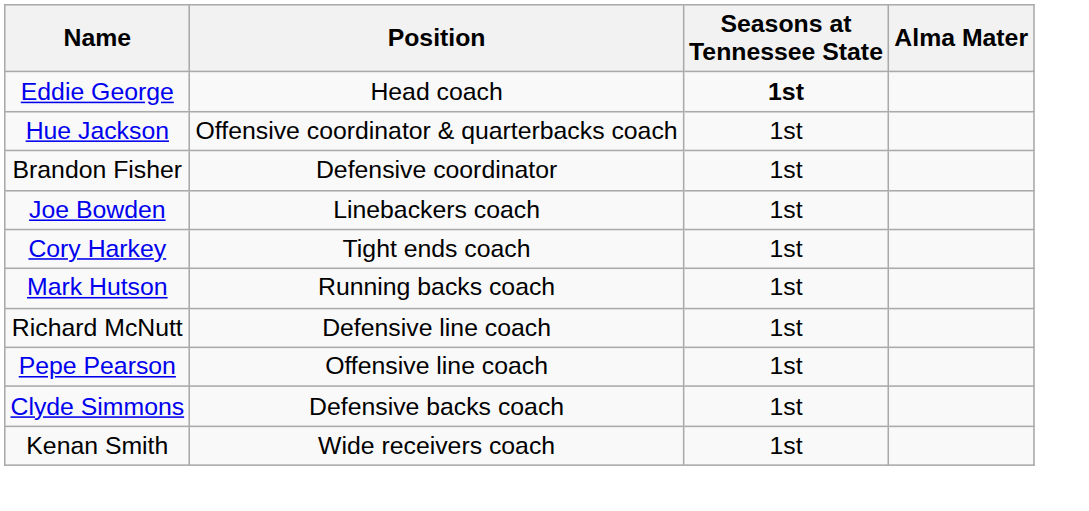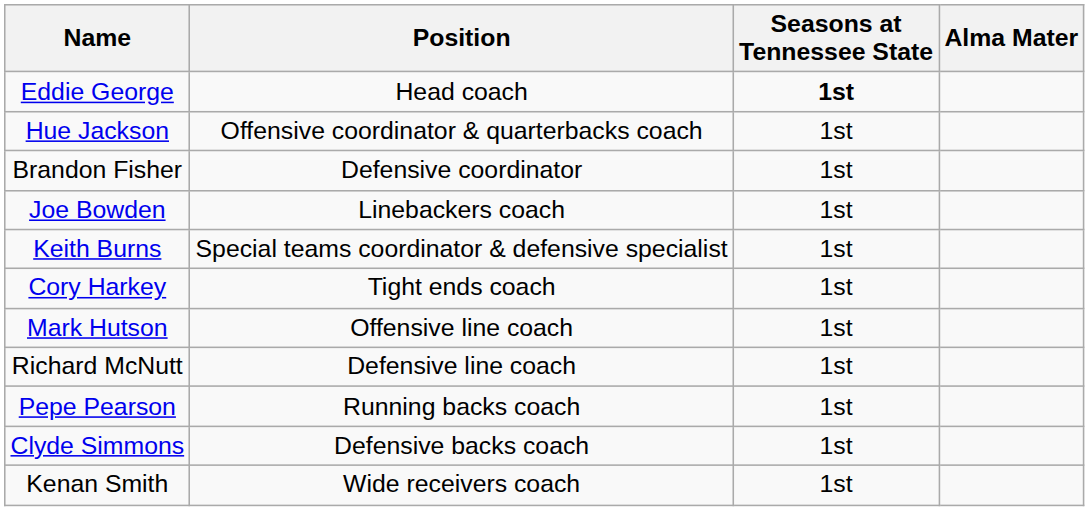+ row: (97, 248)
(437, 288) Running backs coach -> (462, 327) Offensive line coach
(437, 366) Offensive line coach -> (462, 406) Running backs coach
